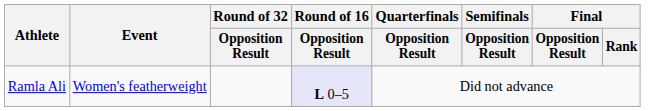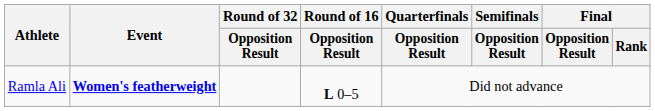(140, 86) normal -> (145, 86) bold
(332, 95) lavender background -> (341, 95) no background
